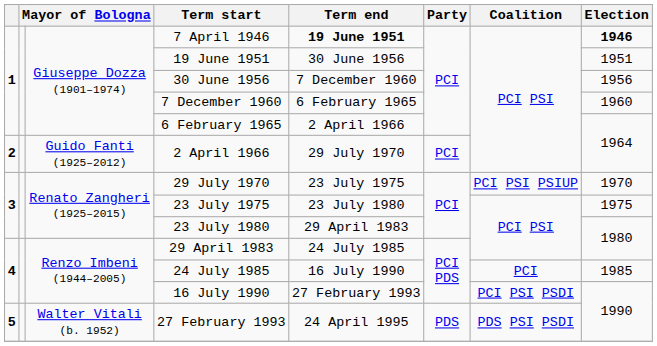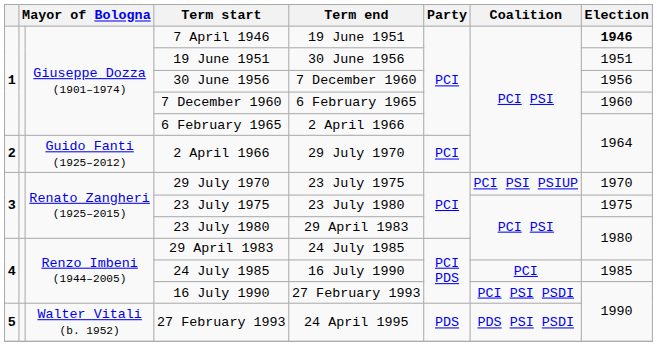(356, 37) bold -> (356, 37) normal
